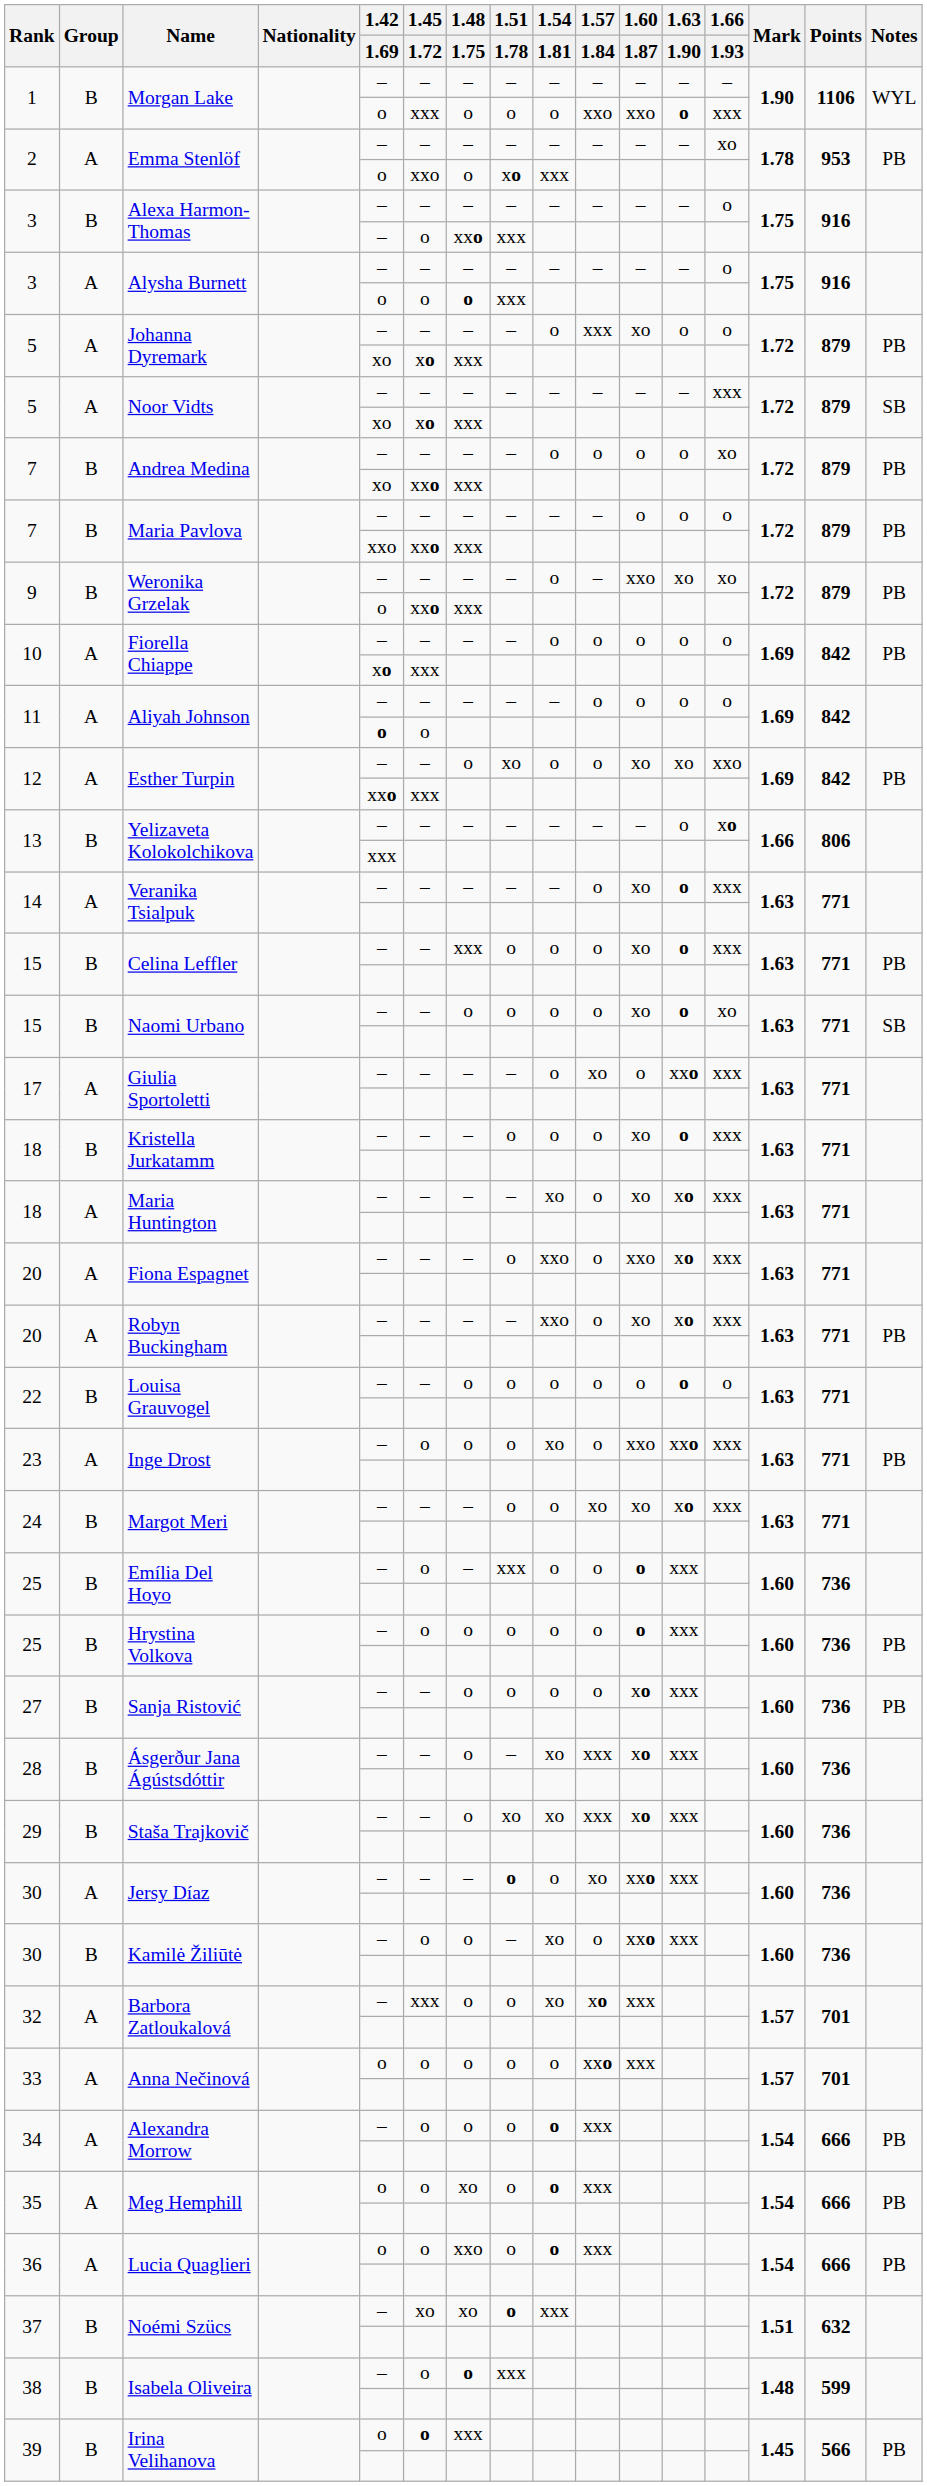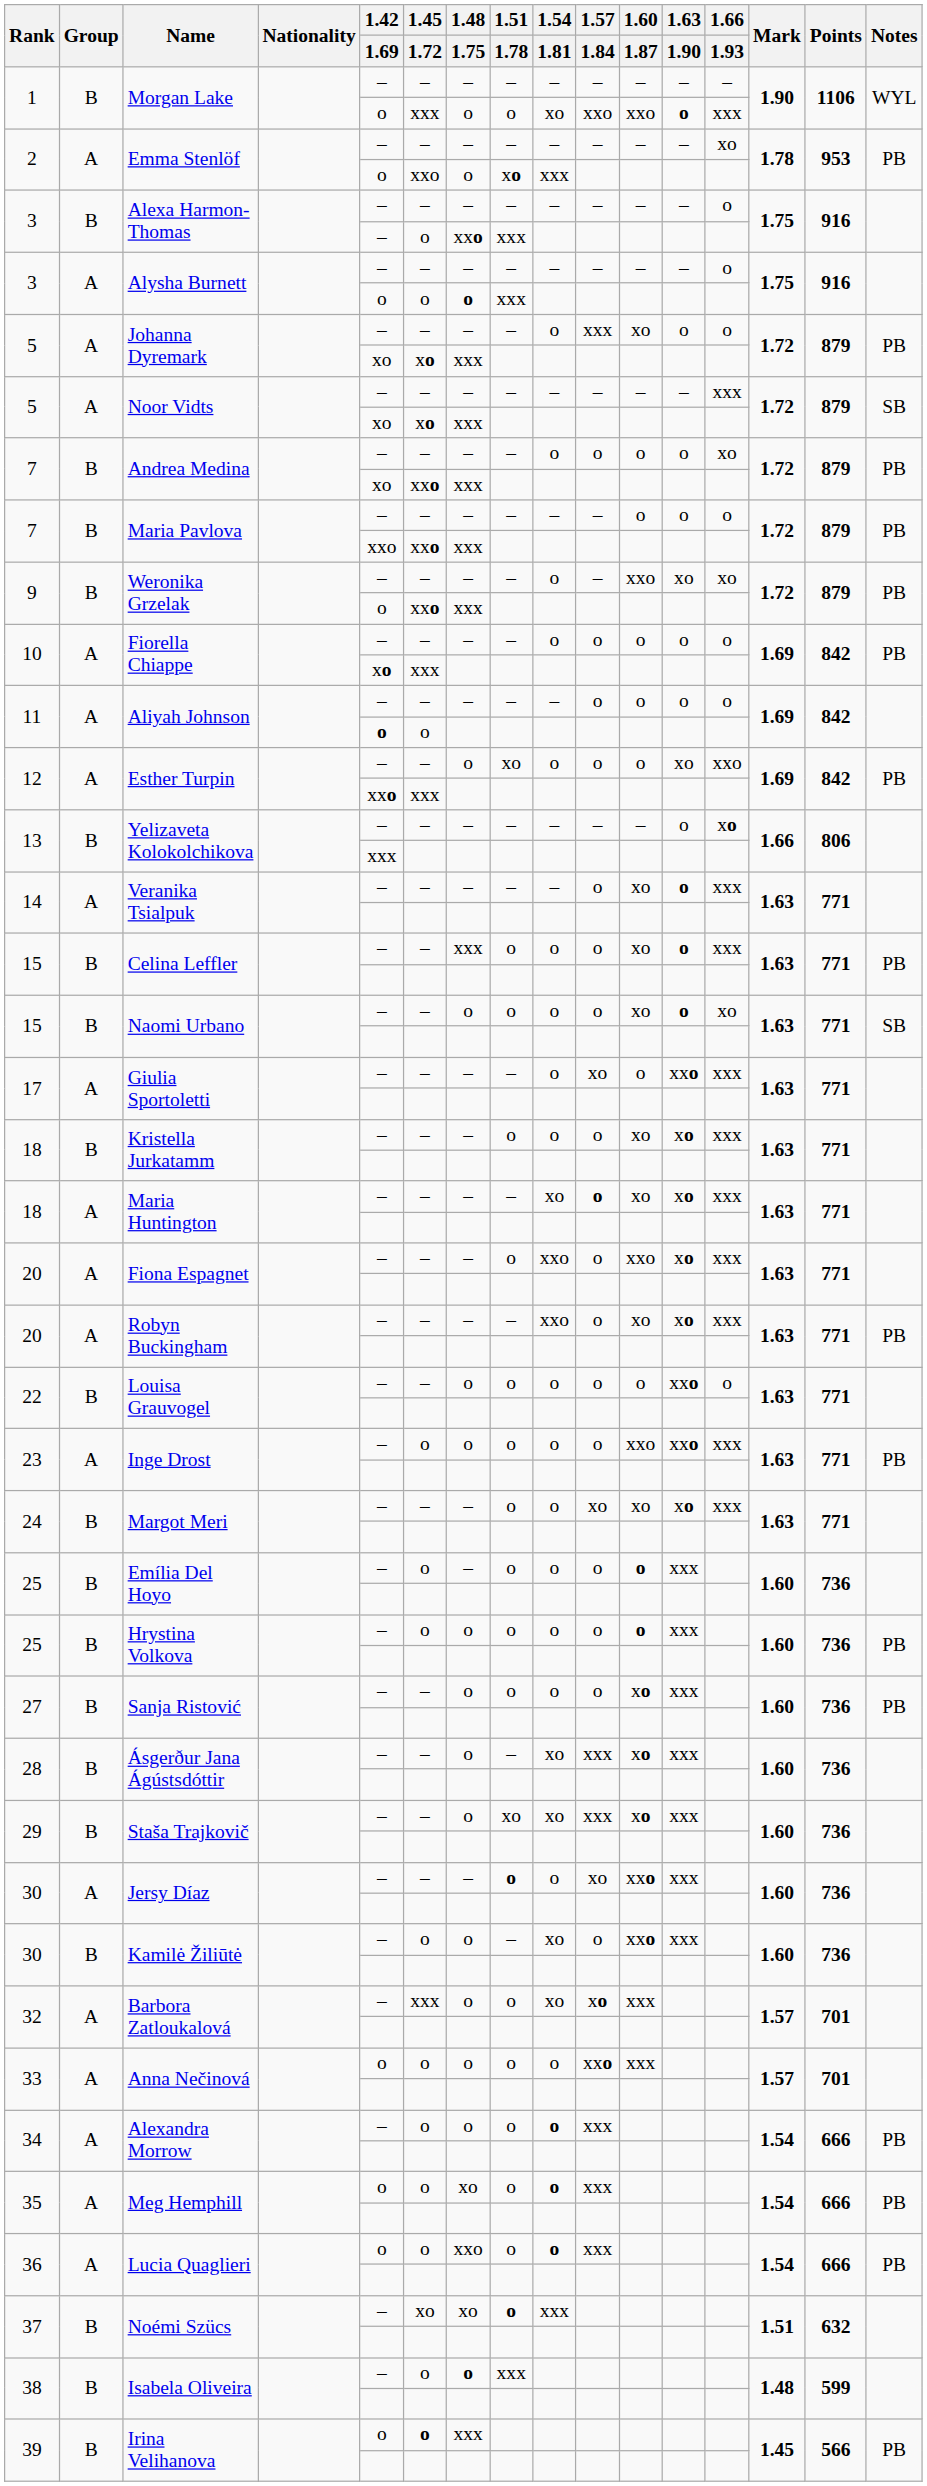(554, 112) o -> (554, 112) xo
(641, 762) xo -> (641, 762) o
(684, 1134) o -> (684, 1134) xo
(598, 1196) normal -> (598, 1196) bold
(684, 1382) o -> (684, 1382) xxo
(554, 1444) xo -> (554, 1444) o
(511, 1567) xxx -> (511, 1567) o
